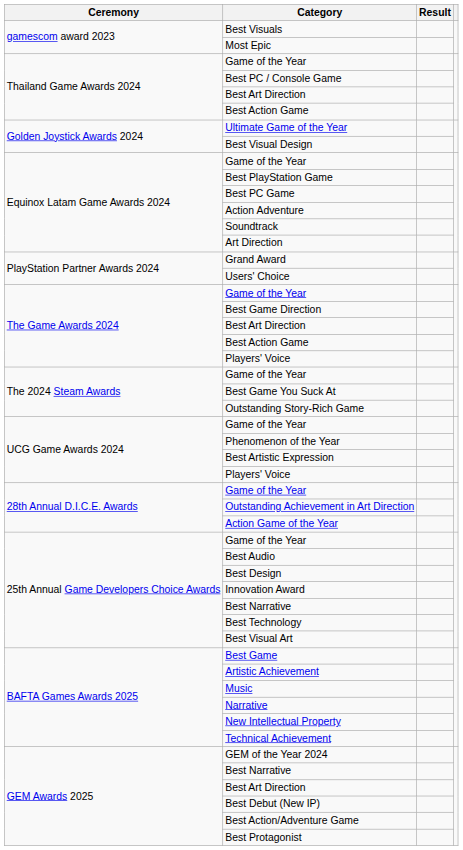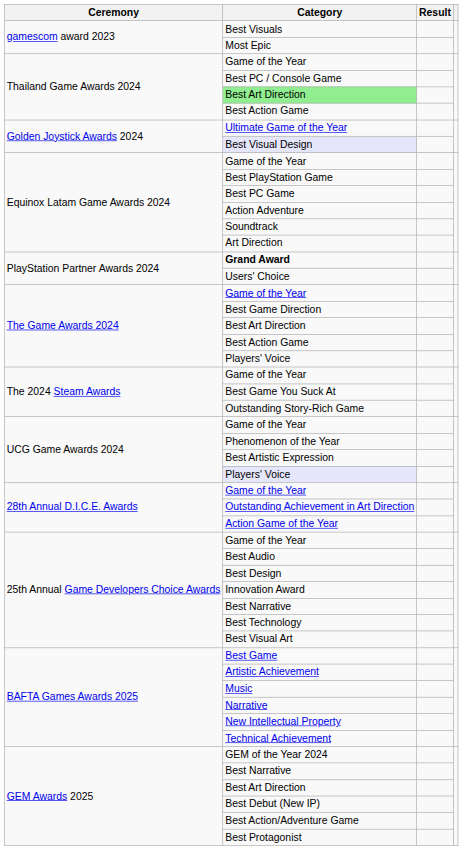(265, 95) no background -> (265, 95) lightgreen background
(269, 144) no background -> (269, 144) lavender background
(255, 260) normal -> (258, 260) bold
(258, 474) no background -> (258, 474) lavender background
